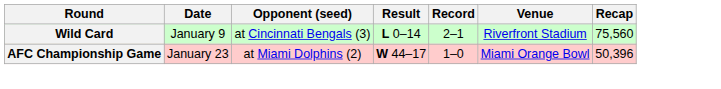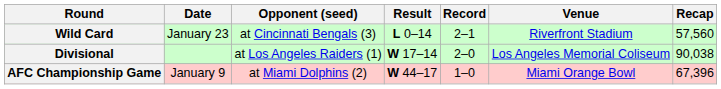(198, 34) January 9 -> (198, 34) January 23
(614, 34) 75,560 -> (695, 34) 57,560
+ row: (84, 53)
(198, 53) January 23 -> (198, 73) January 9
(614, 53) 50,396 -> (695, 73) 67,396
